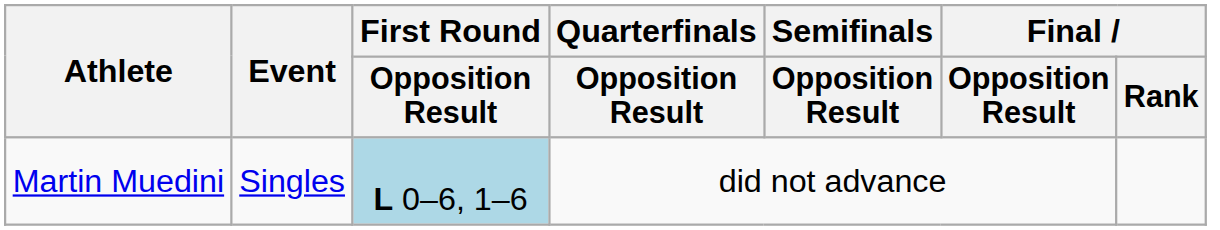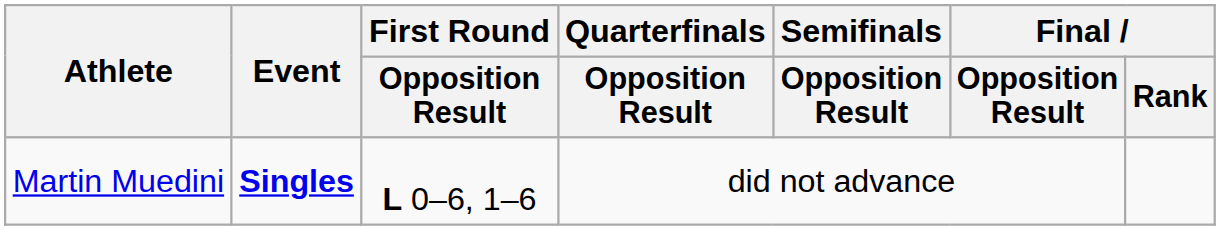(292, 182) normal -> (297, 182) bold
(451, 199) lightblue background -> (459, 199) no background
